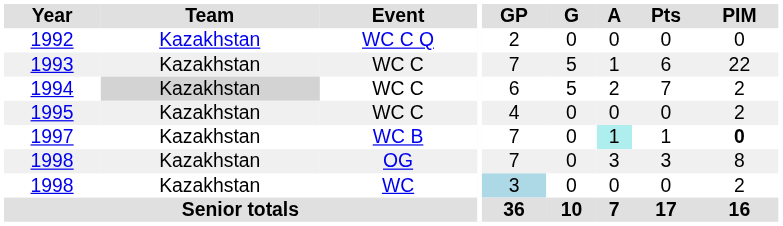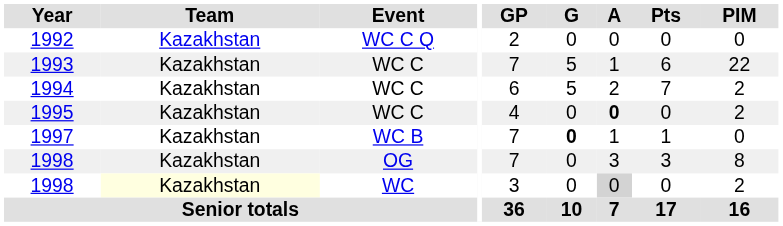(210, 88) lightgrey background -> (210, 88) no background
(614, 112) normal -> (614, 112) bold
(571, 136) normal -> (571, 136) bold
(614, 136) paleturquoise background -> (614, 136) no background
(739, 136) bold -> (739, 136) normal
(210, 185) no background -> (210, 185) lightyellow background
(514, 185) lightblue background -> (514, 185) no background
(614, 185) no background -> (614, 185) lightgrey background
